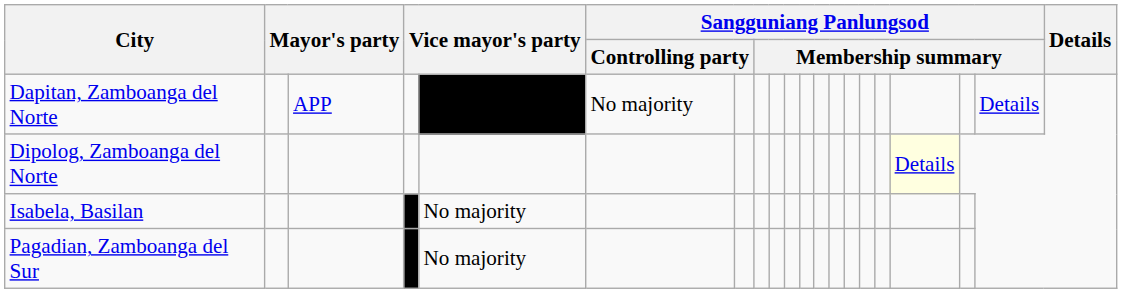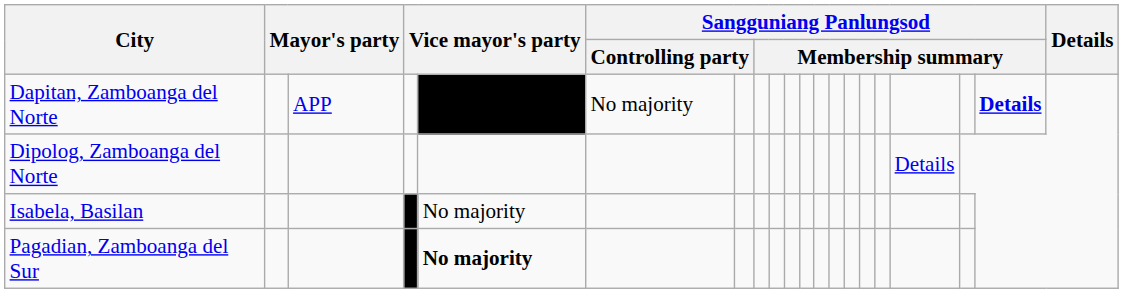(1009, 104) normal -> (1010, 104) bold
(925, 164) lightyellow background -> (925, 164) no background
(475, 258) normal -> (478, 258) bold
